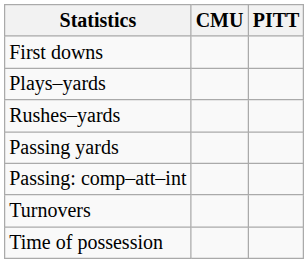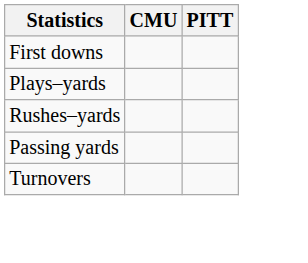- row: (98, 178)
- row: (86, 242)
